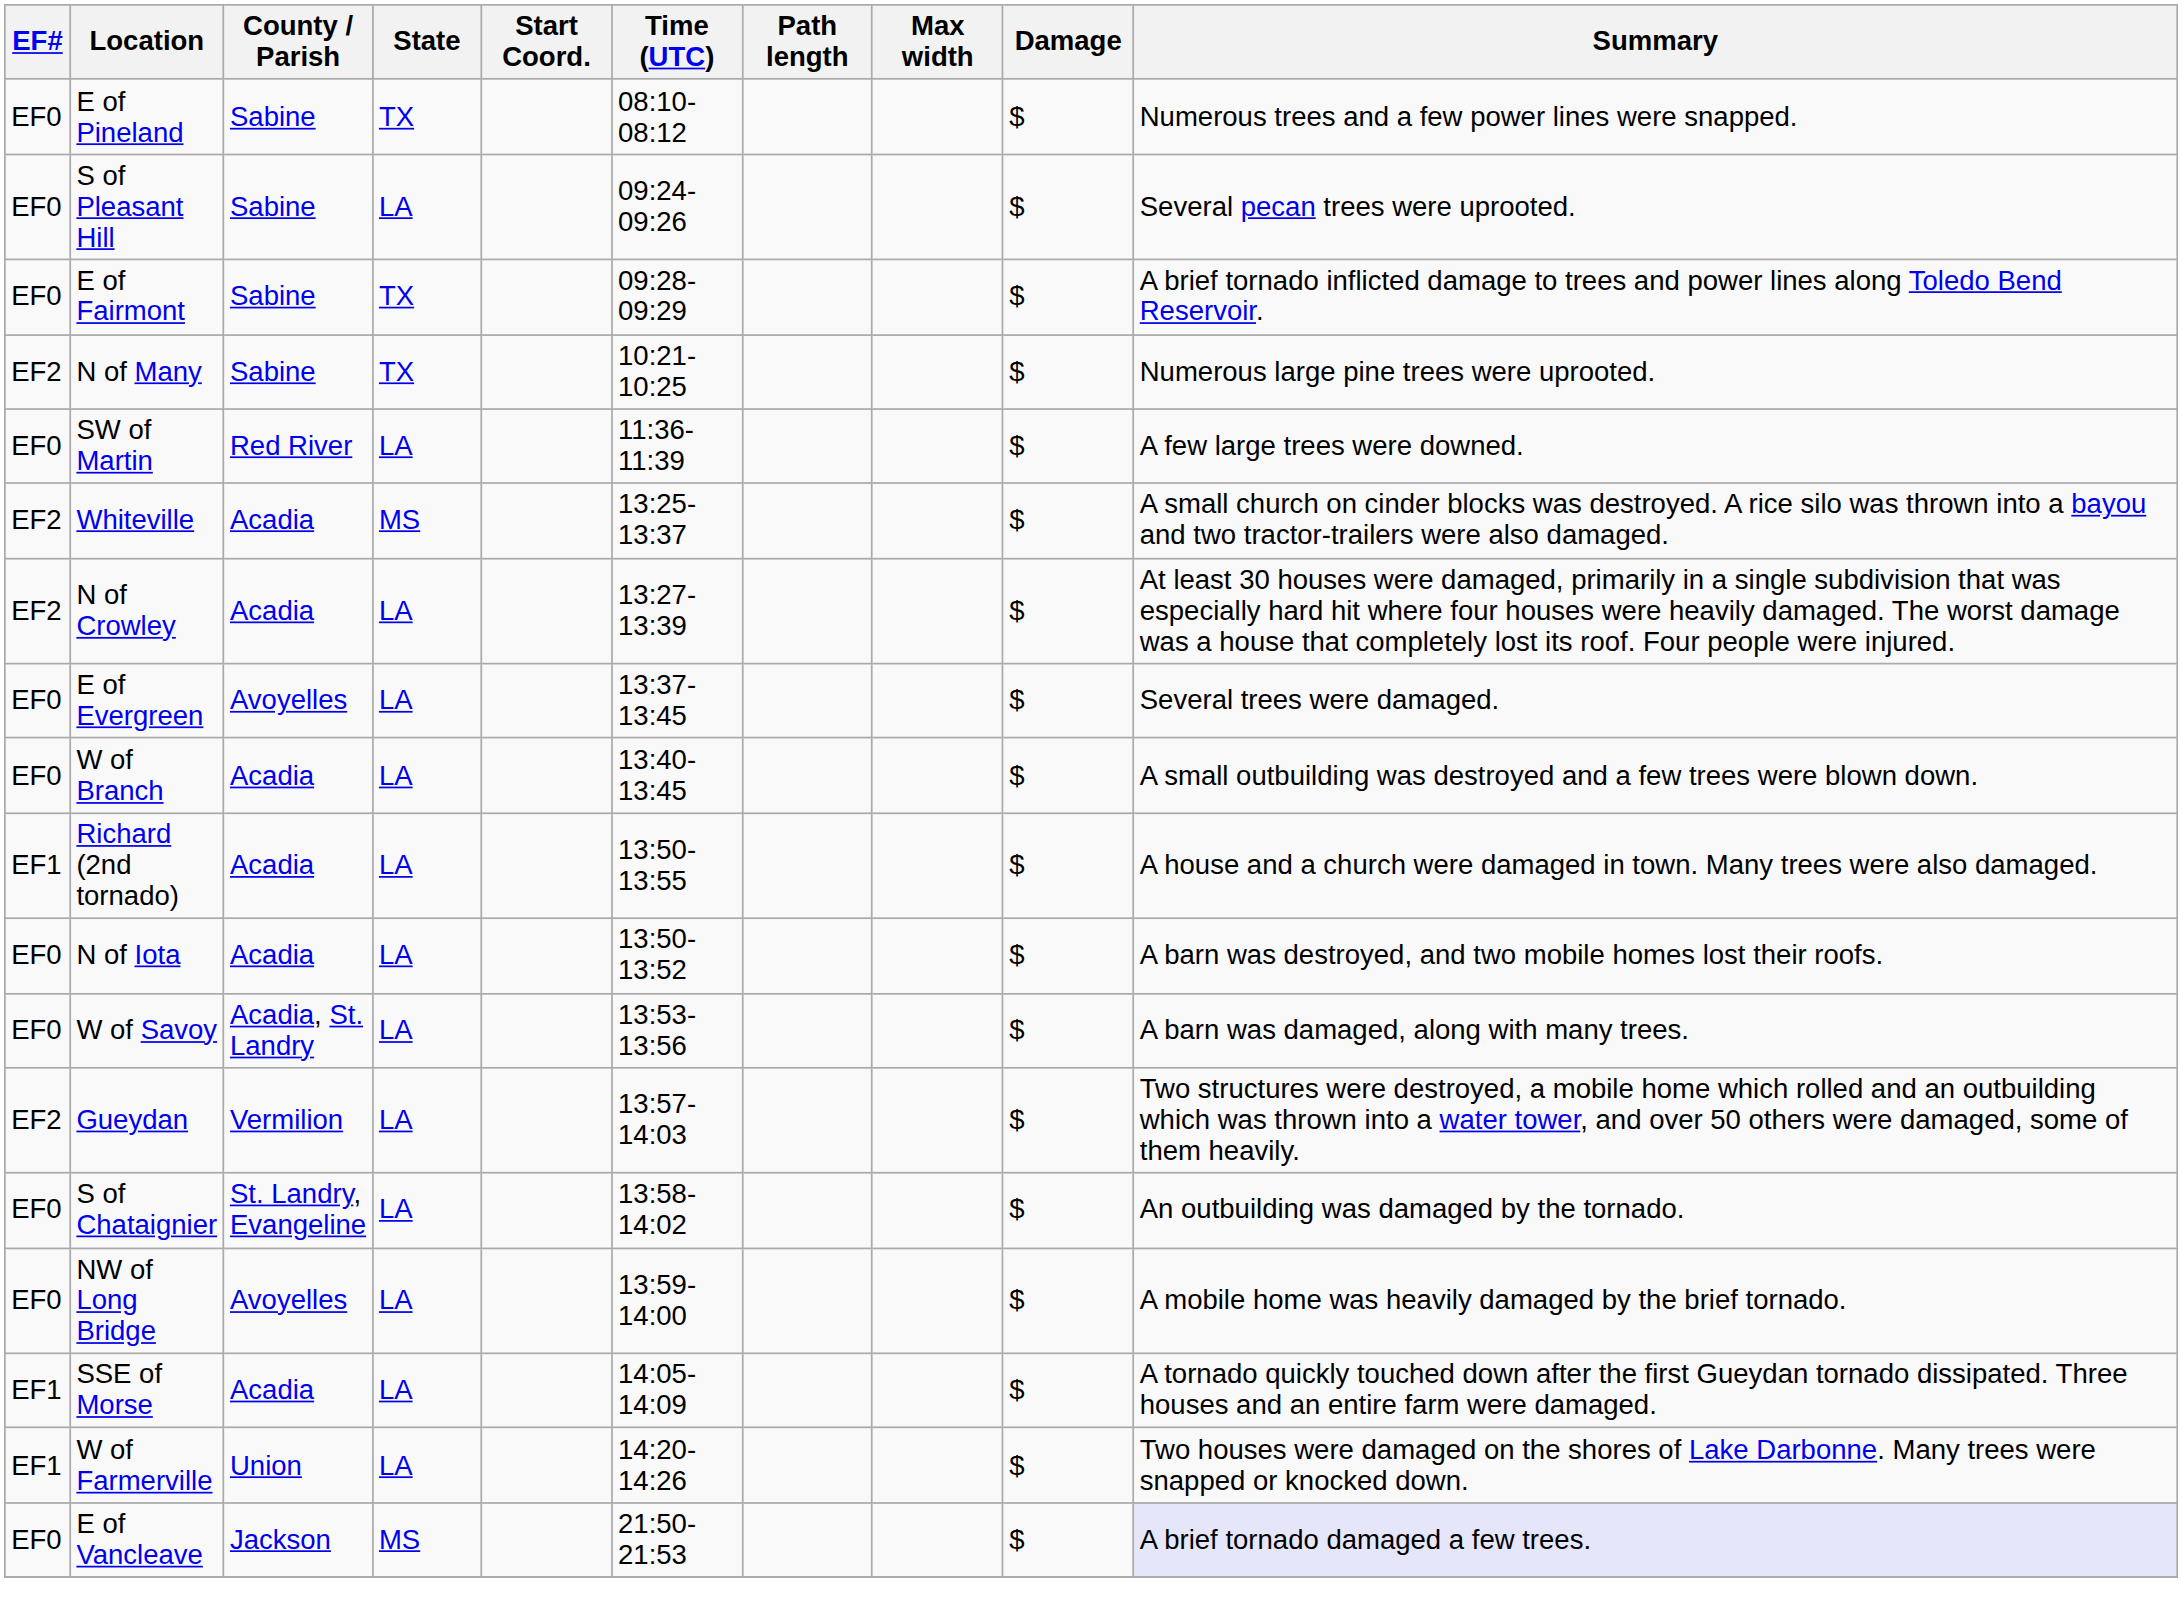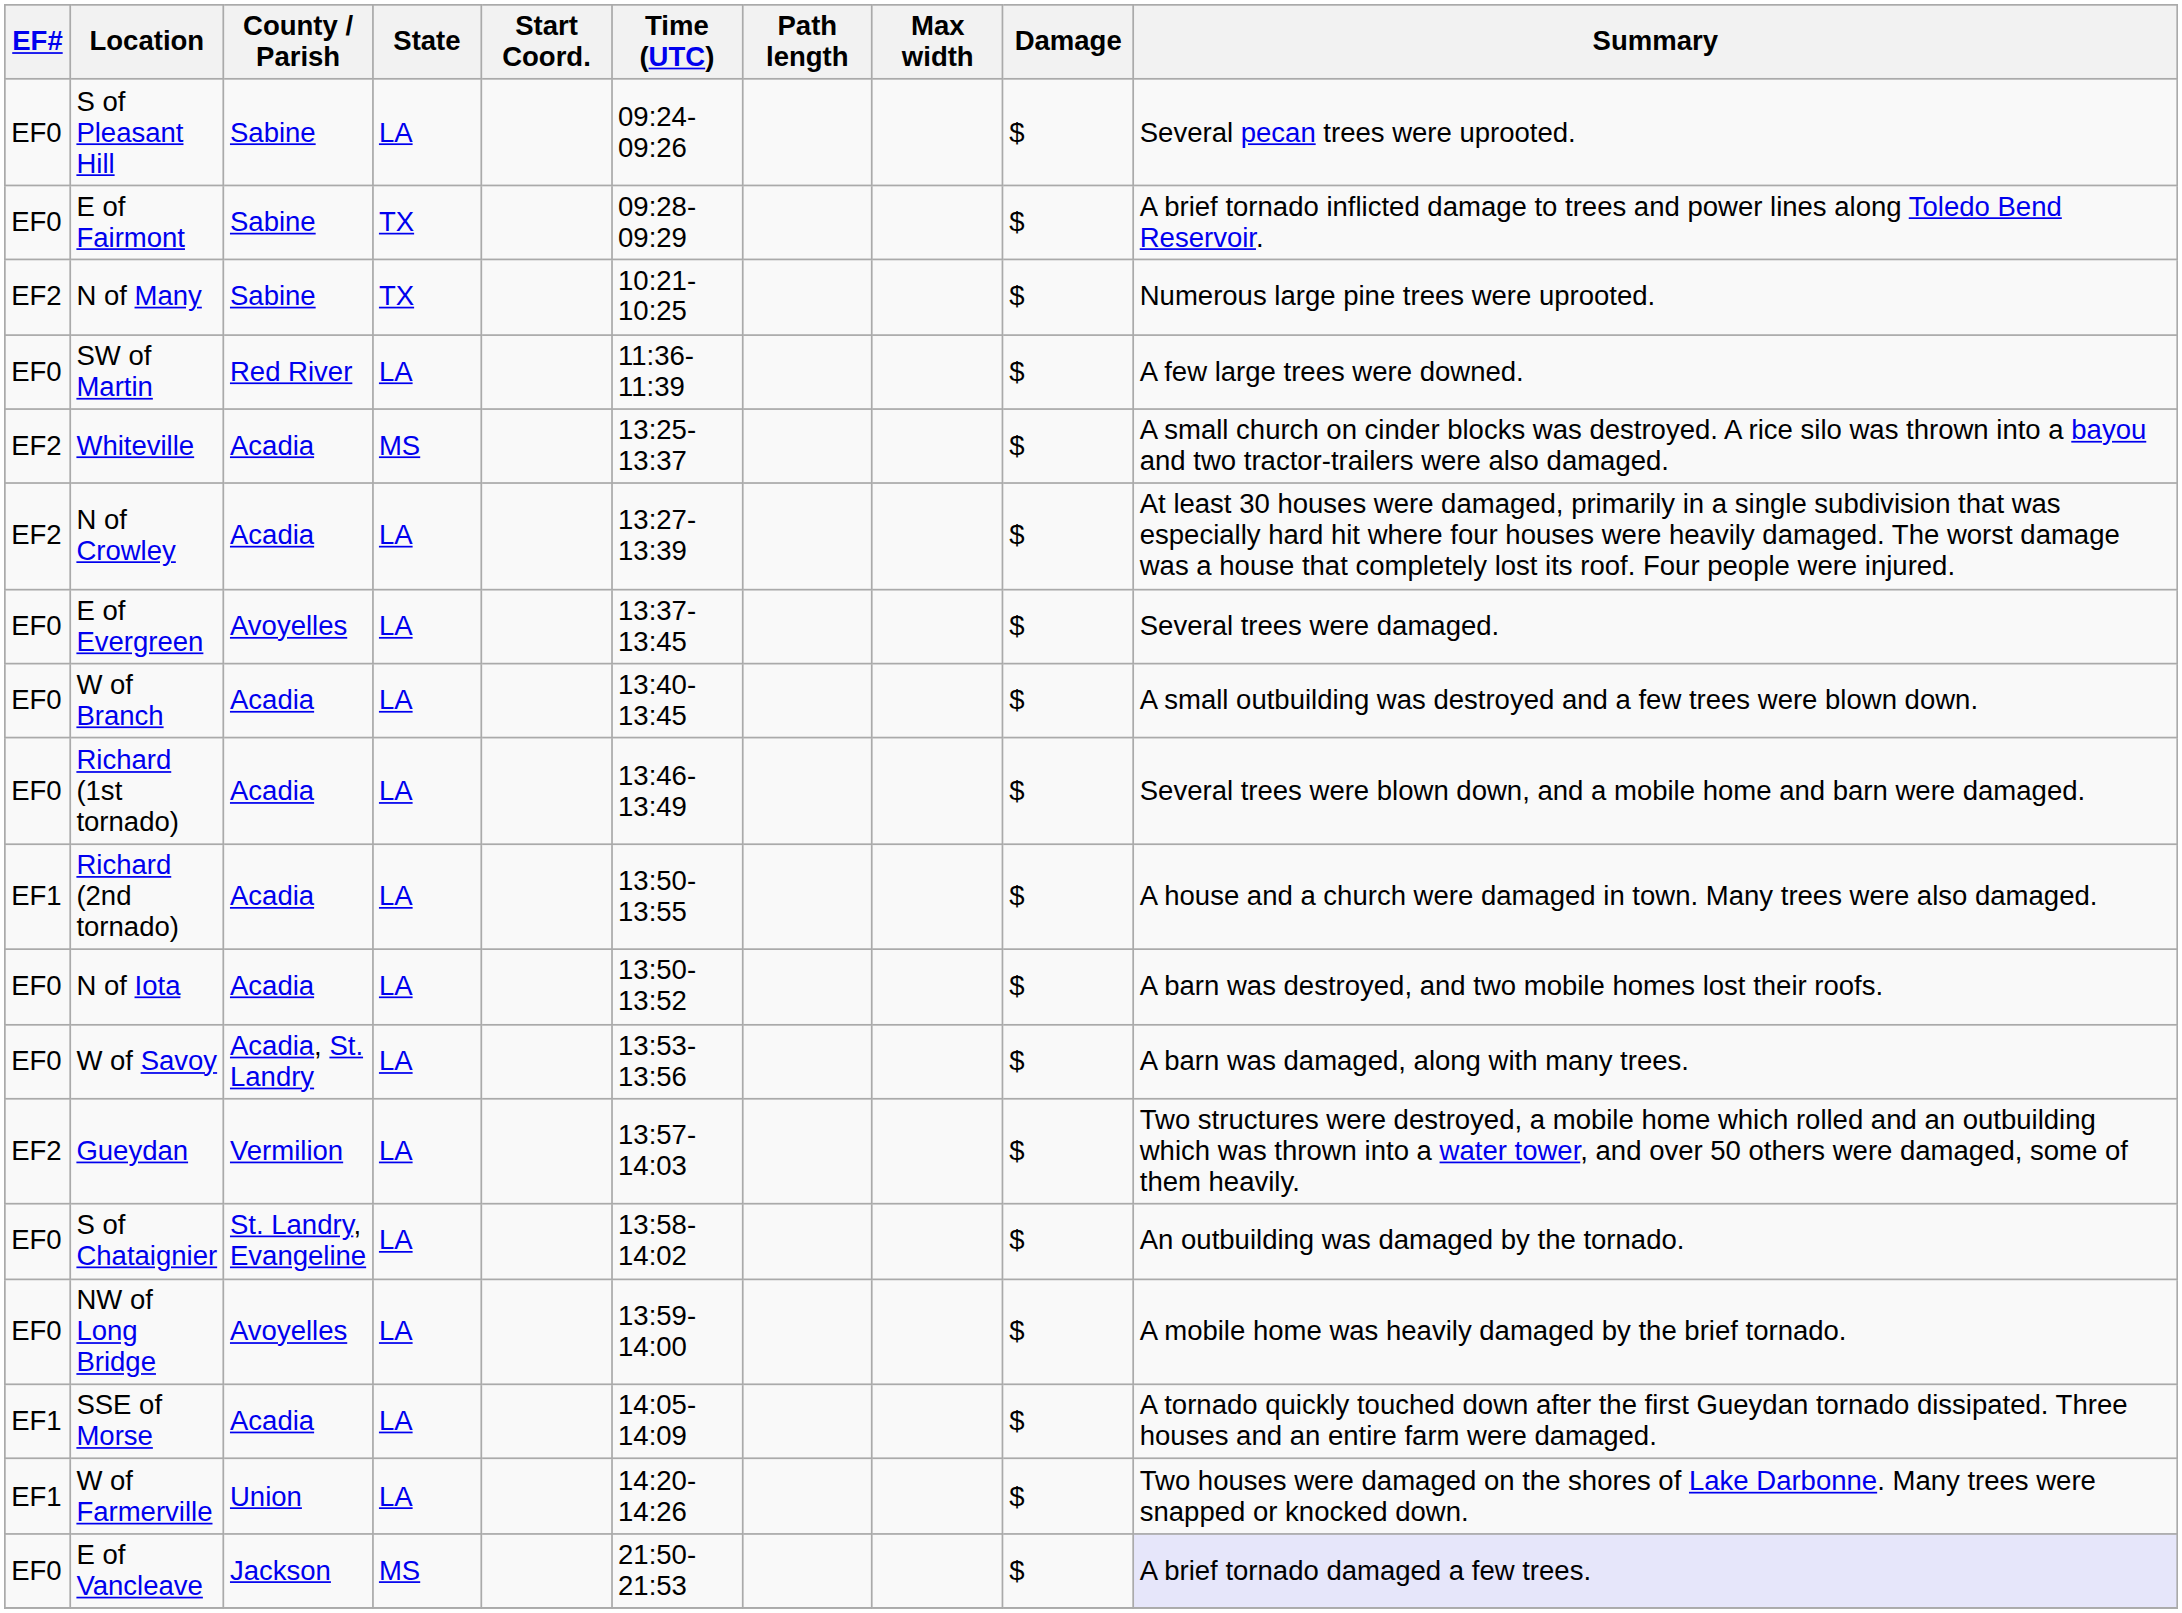- row: (130, 116)
+ row: (128, 790)
